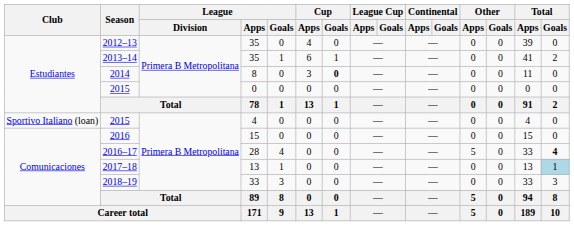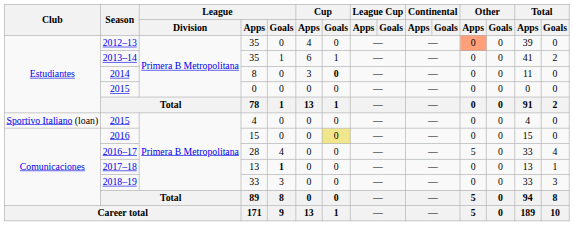(473, 43) no background -> (473, 43) lightsalmon background
(336, 136) no background -> (336, 136) khaki background
(555, 151) bold -> (555, 151) normal
(282, 167) normal -> (282, 167) bold
(555, 167) lightblue background -> (555, 167) no background
